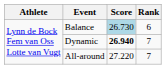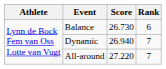(121, 27) lightblue background -> (121, 27) no background
(121, 42) bold -> (121, 42) normal
